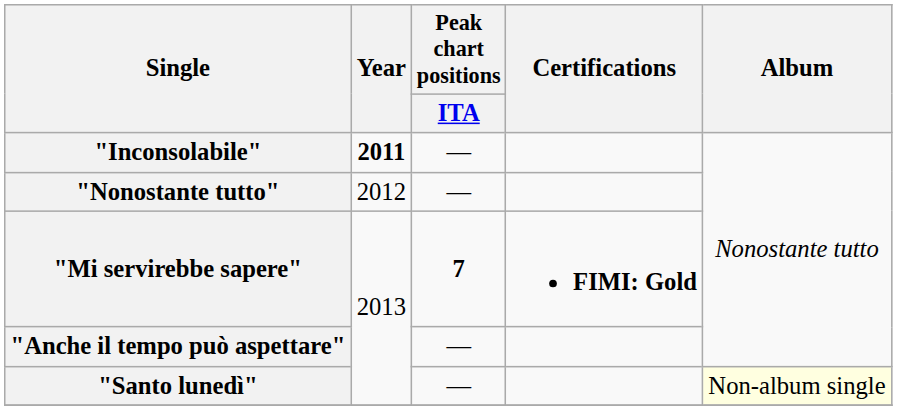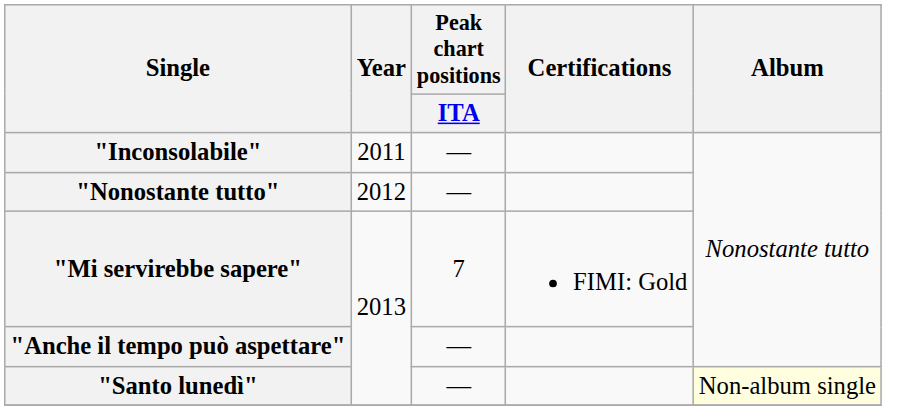(381, 152) bold -> (381, 152) normal
(459, 268) bold -> (459, 268) normal
(604, 283) bold -> (599, 283) normal
